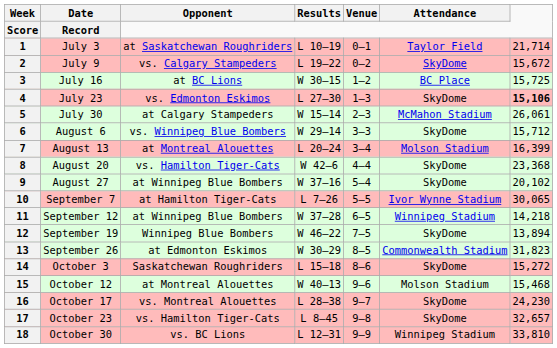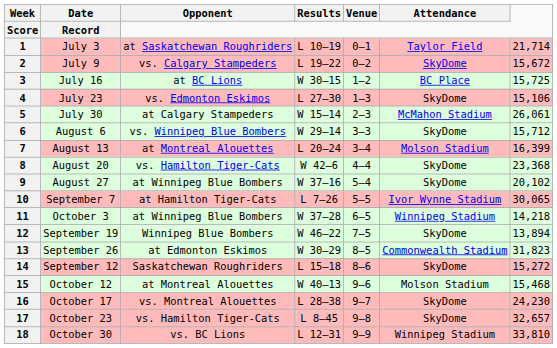(531, 98) bold -> (531, 98) normal
(81, 216) September 12 -> (81, 216) October 3
(81, 267) October 3 -> (81, 267) September 12
